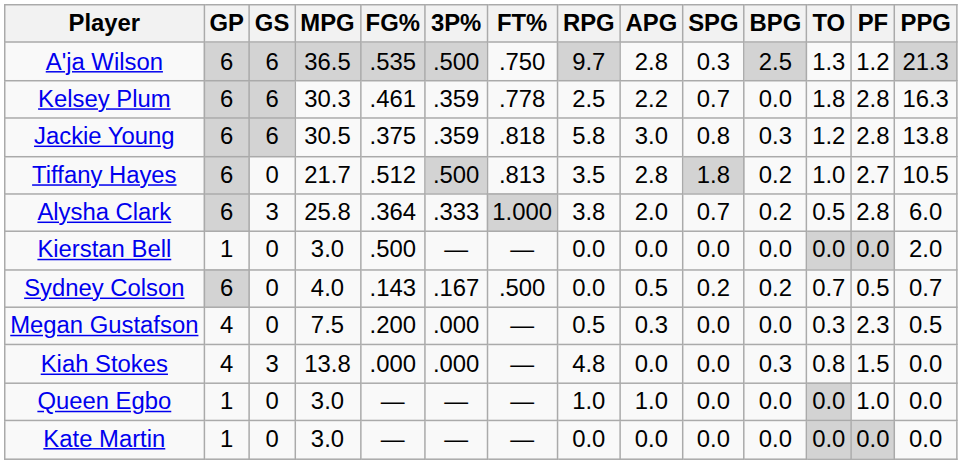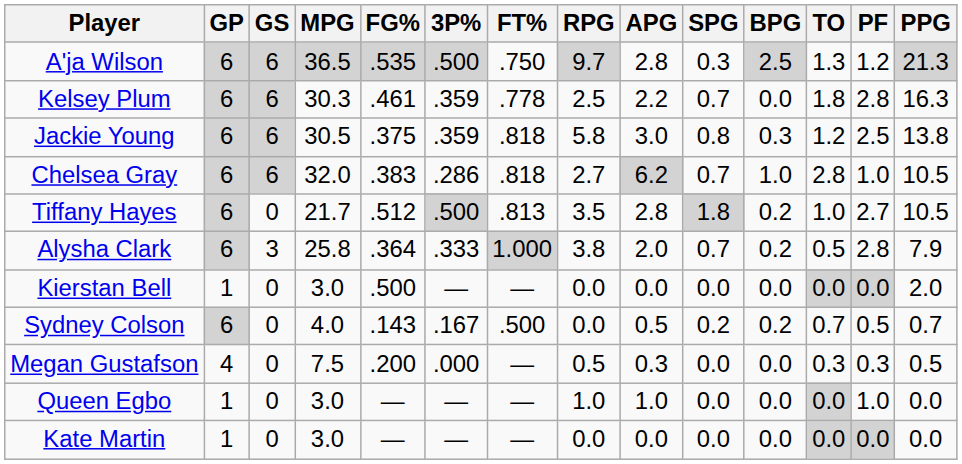(873, 136) 2.8 -> (873, 136) 2.5
+ row: (104, 174)
(926, 212) 6.0 -> (926, 250) 7.9
(873, 325) 2.3 -> (873, 363) 0.3
- row: (104, 363)
